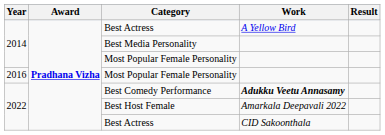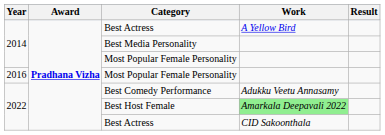(293, 91) bold -> (290, 91) normal
(294, 106) no background -> (294, 106) lightgreen background
